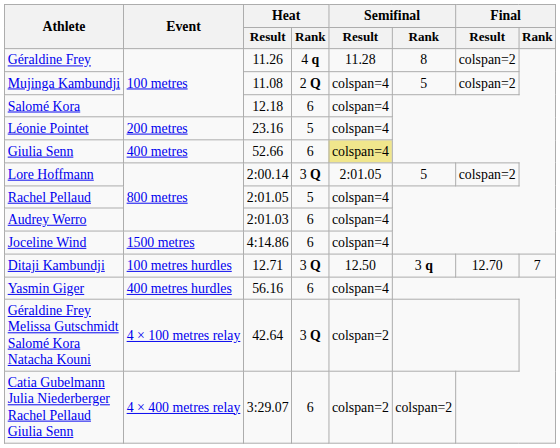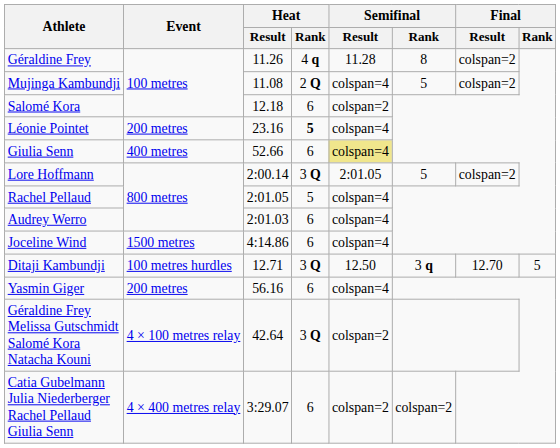(360, 106) colspan=4 -> (360, 106) colspan=2
(310, 129) normal -> (310, 129) bold
(537, 265) 7 -> (537, 265) 5
(179, 288) 400 metres hurdles -> (157, 288) 200 metres
